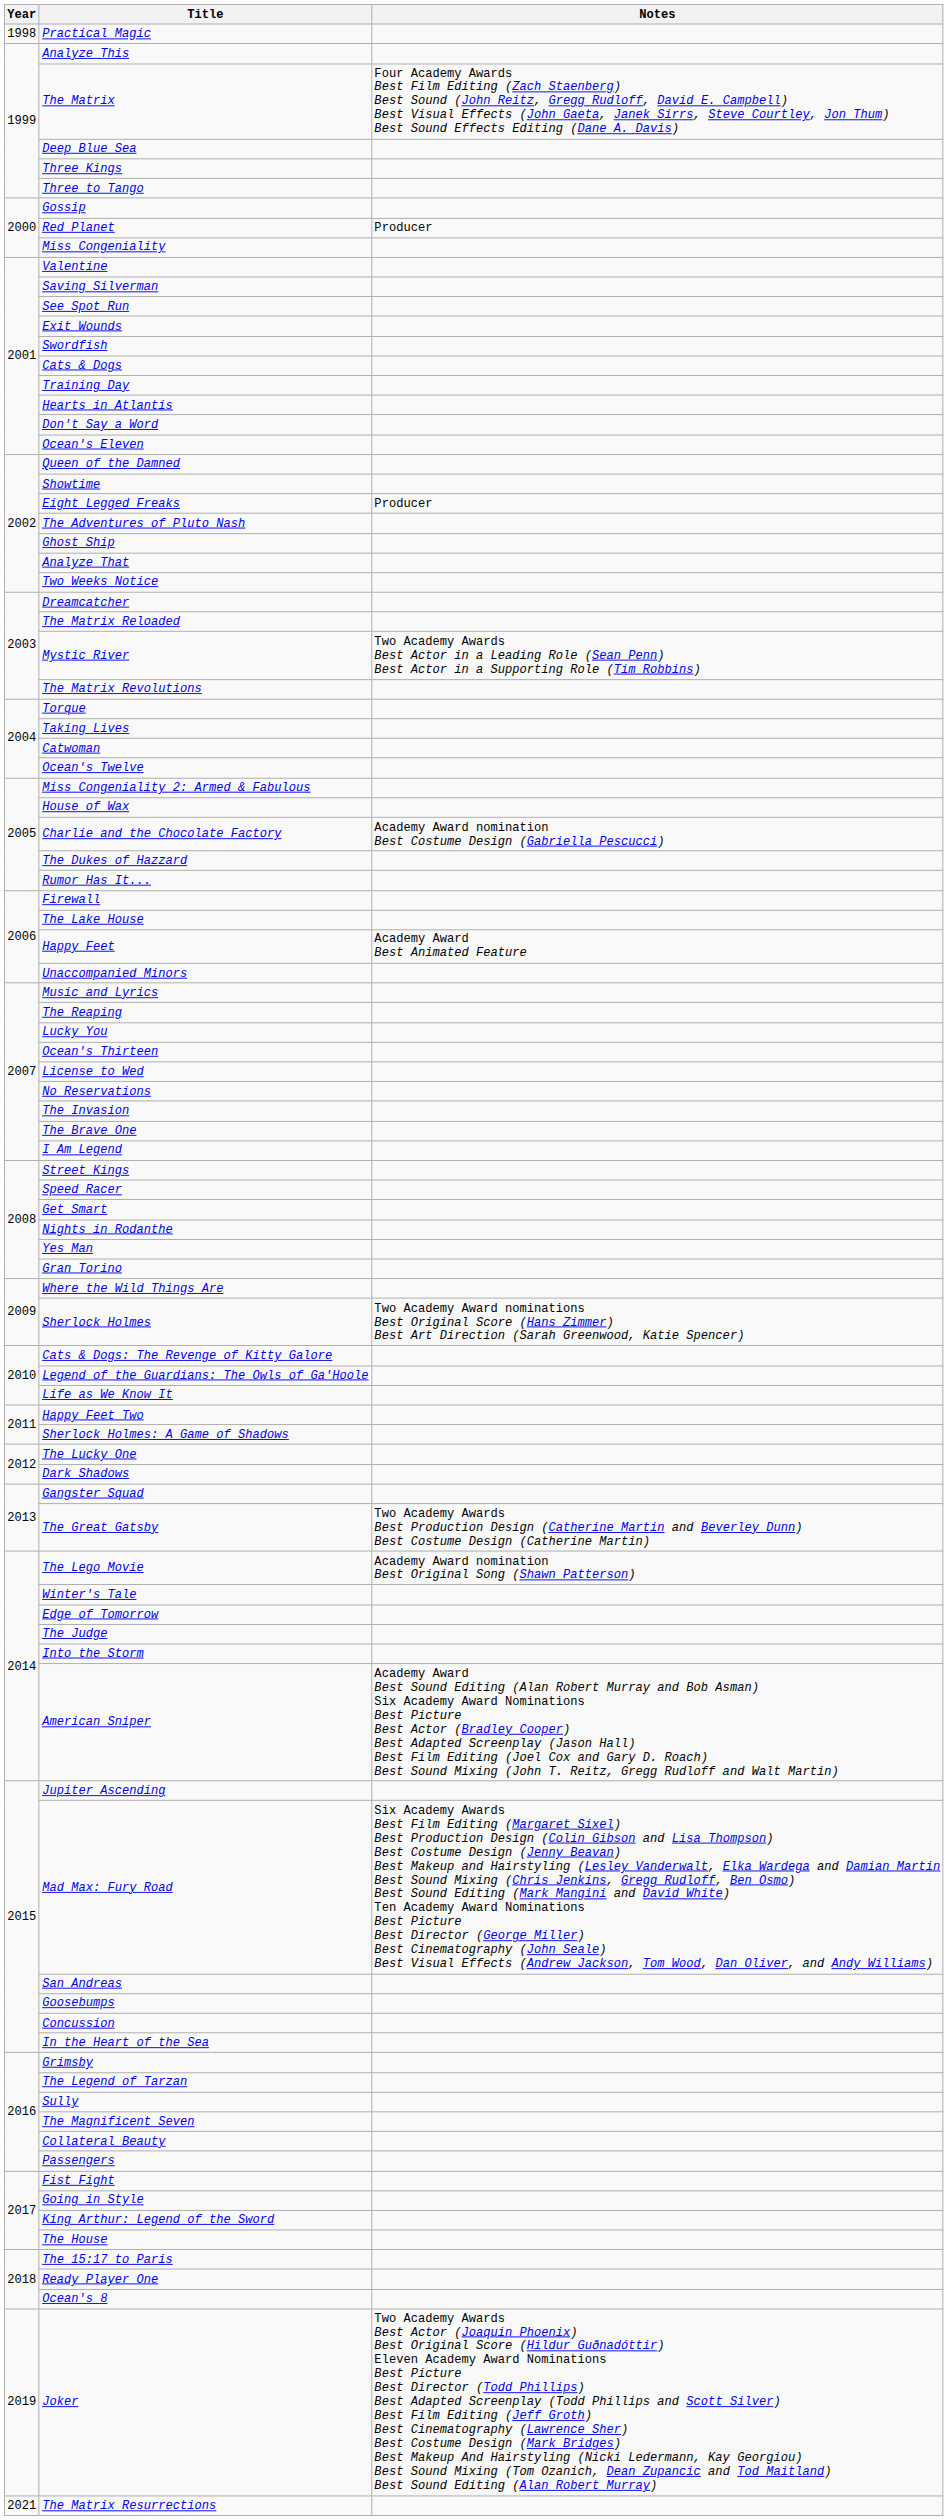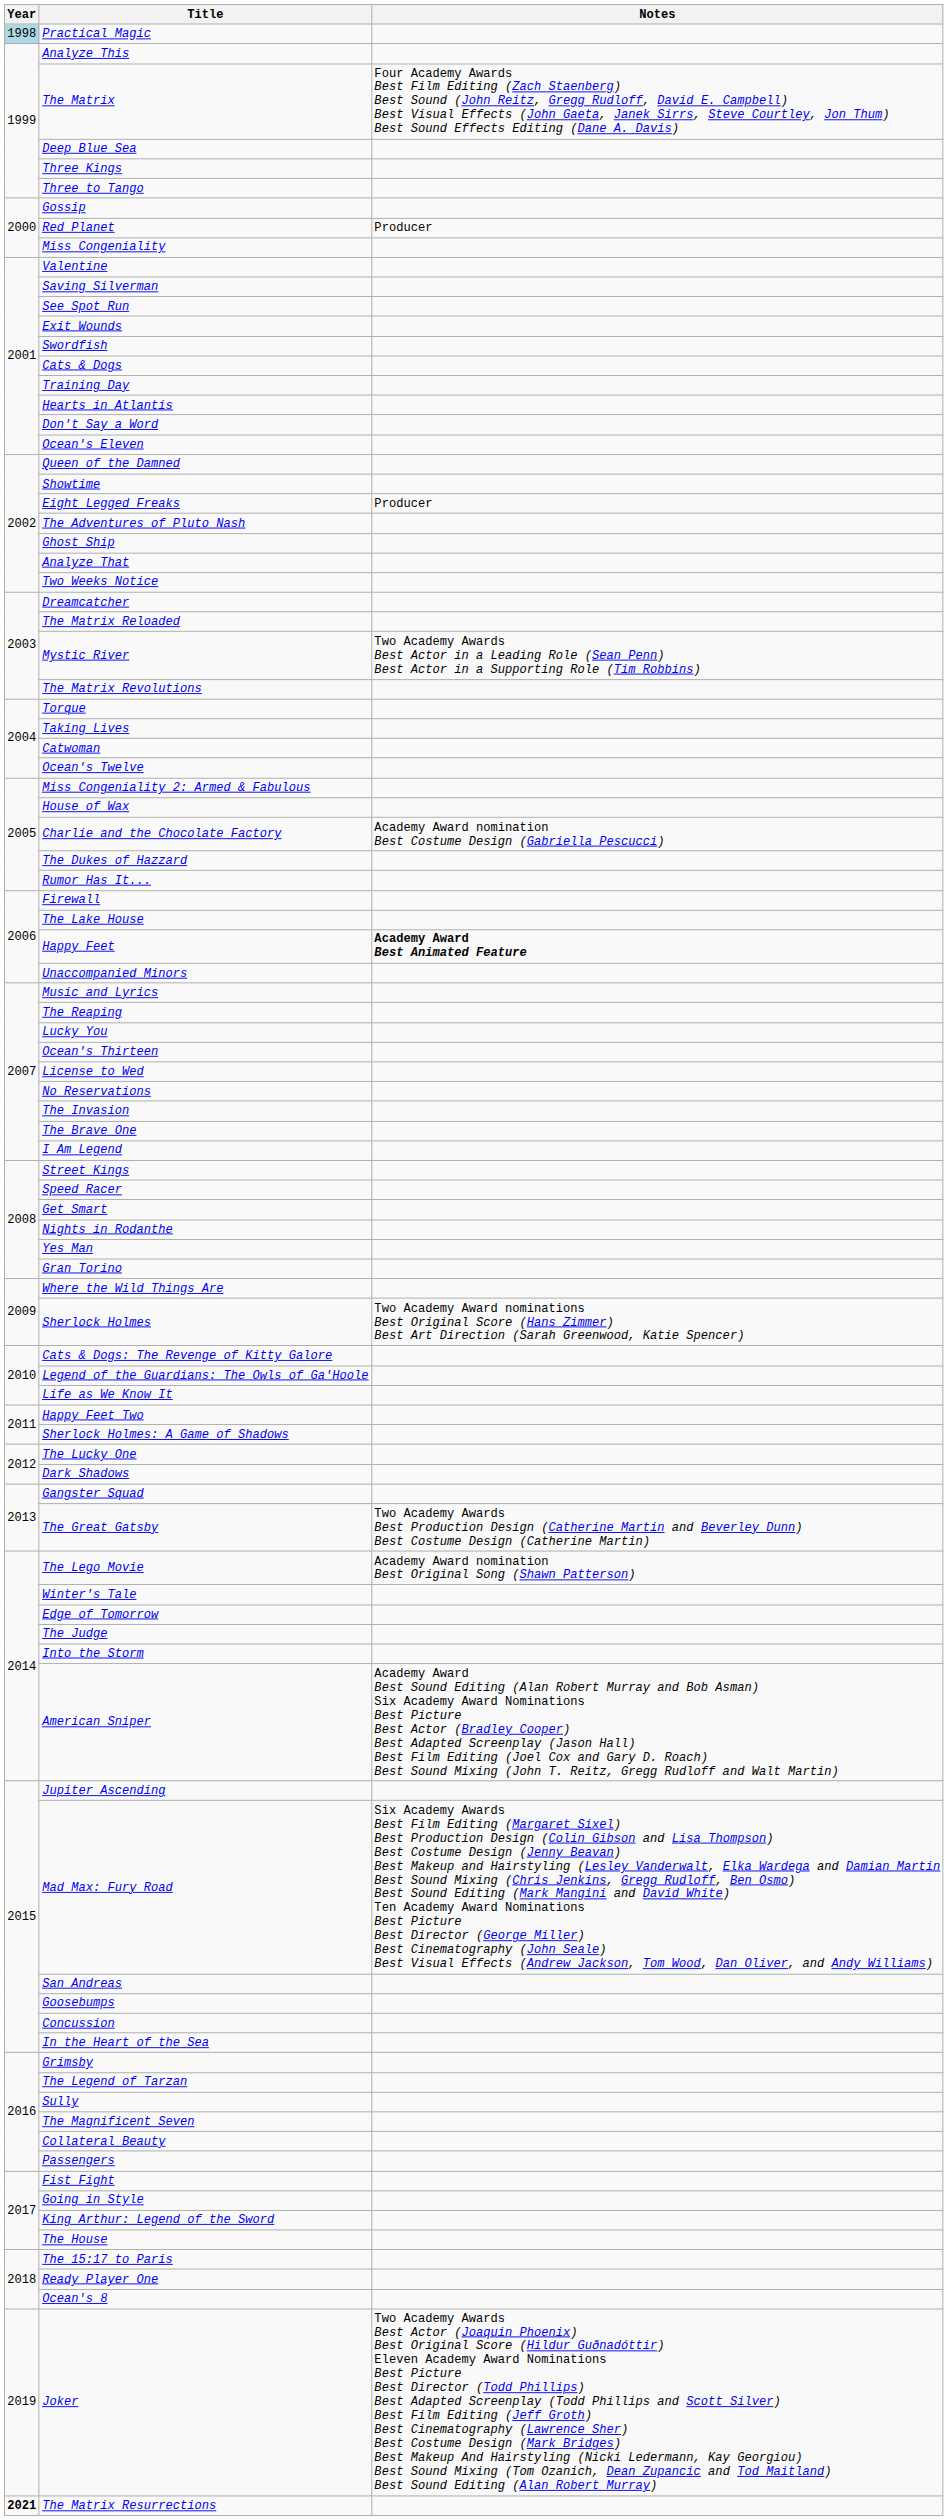(22, 34) no background -> (22, 34) lightblue background
(451, 947) normal -> (451, 947) bold
(22, 2506) normal -> (22, 2506) bold
